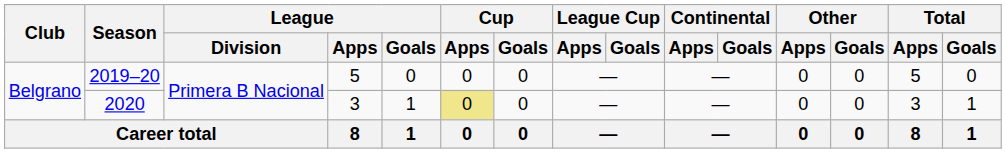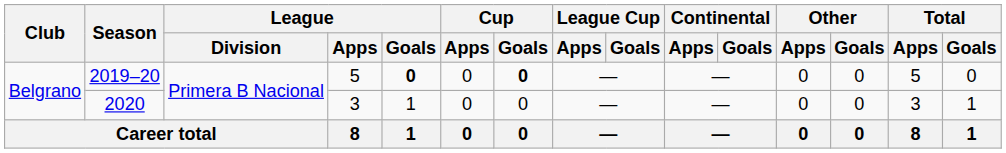(411, 76) normal -> (411, 76) bold
(523, 76) normal -> (523, 76) bold
(467, 104) khaki background -> (467, 104) no background
